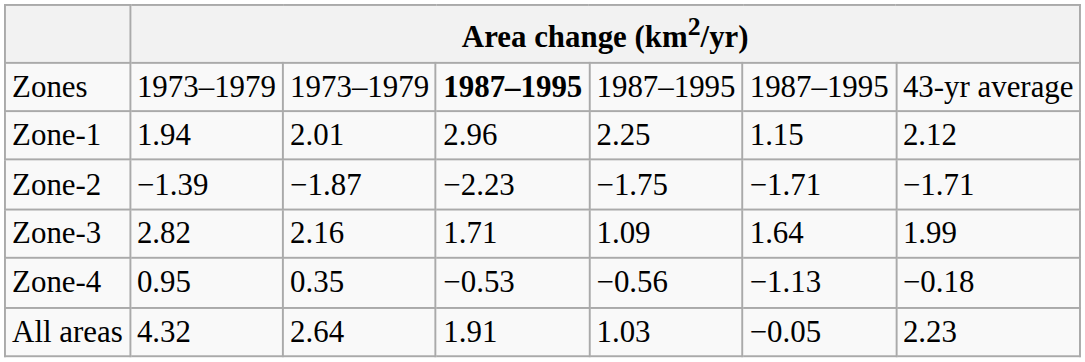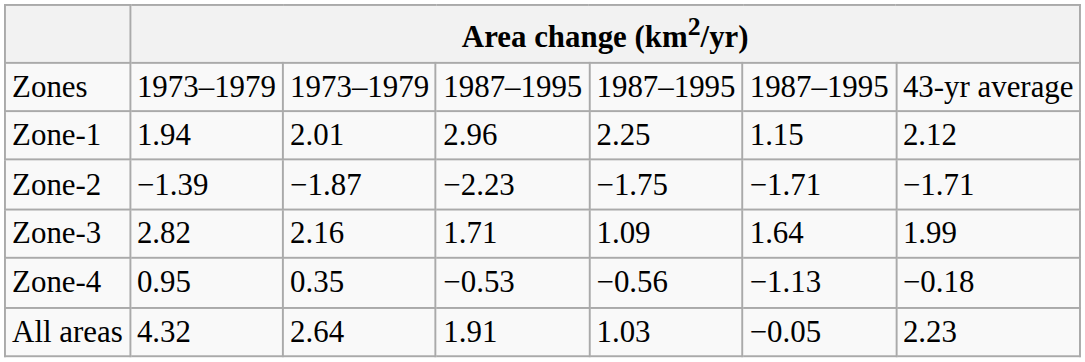(513, 86) bold -> (513, 86) normal
